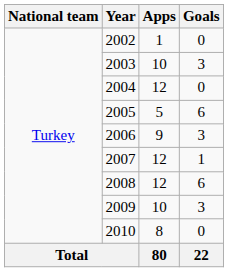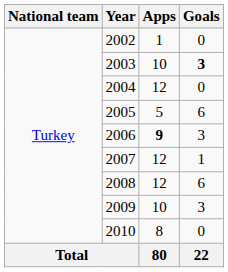(201, 64) normal -> (201, 64) bold
(159, 135) normal -> (159, 135) bold
